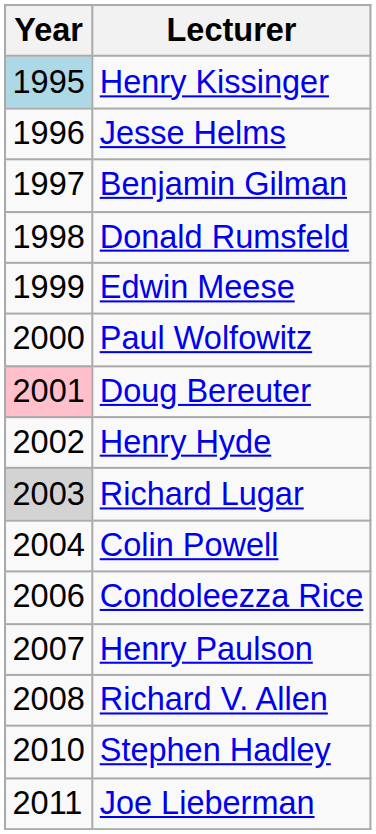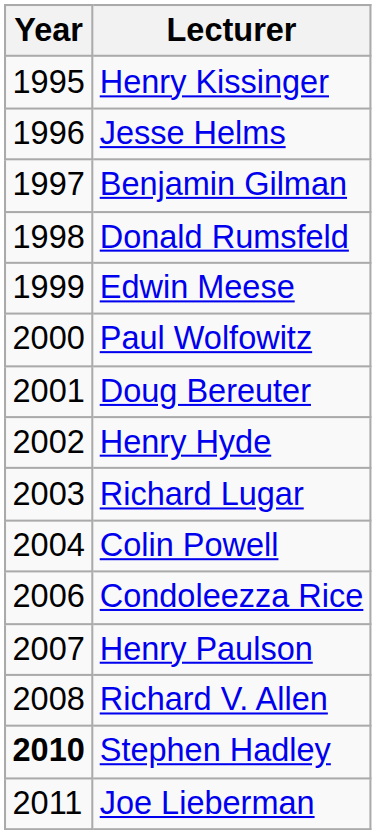(49, 81) lightblue background -> (49, 81) no background
(49, 390) pink background -> (49, 390) no background
(49, 493) lightgrey background -> (49, 493) no background
(49, 751) normal -> (49, 751) bold
